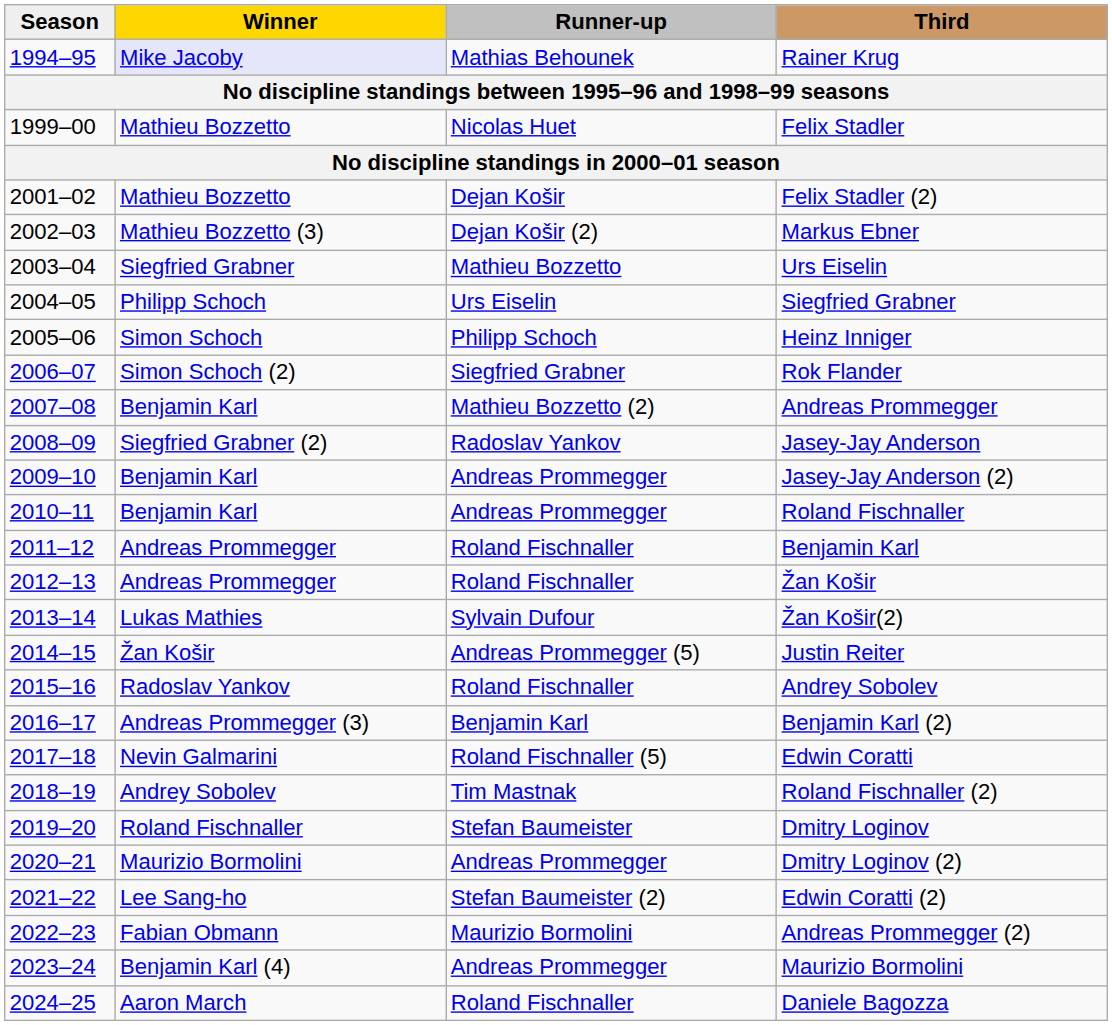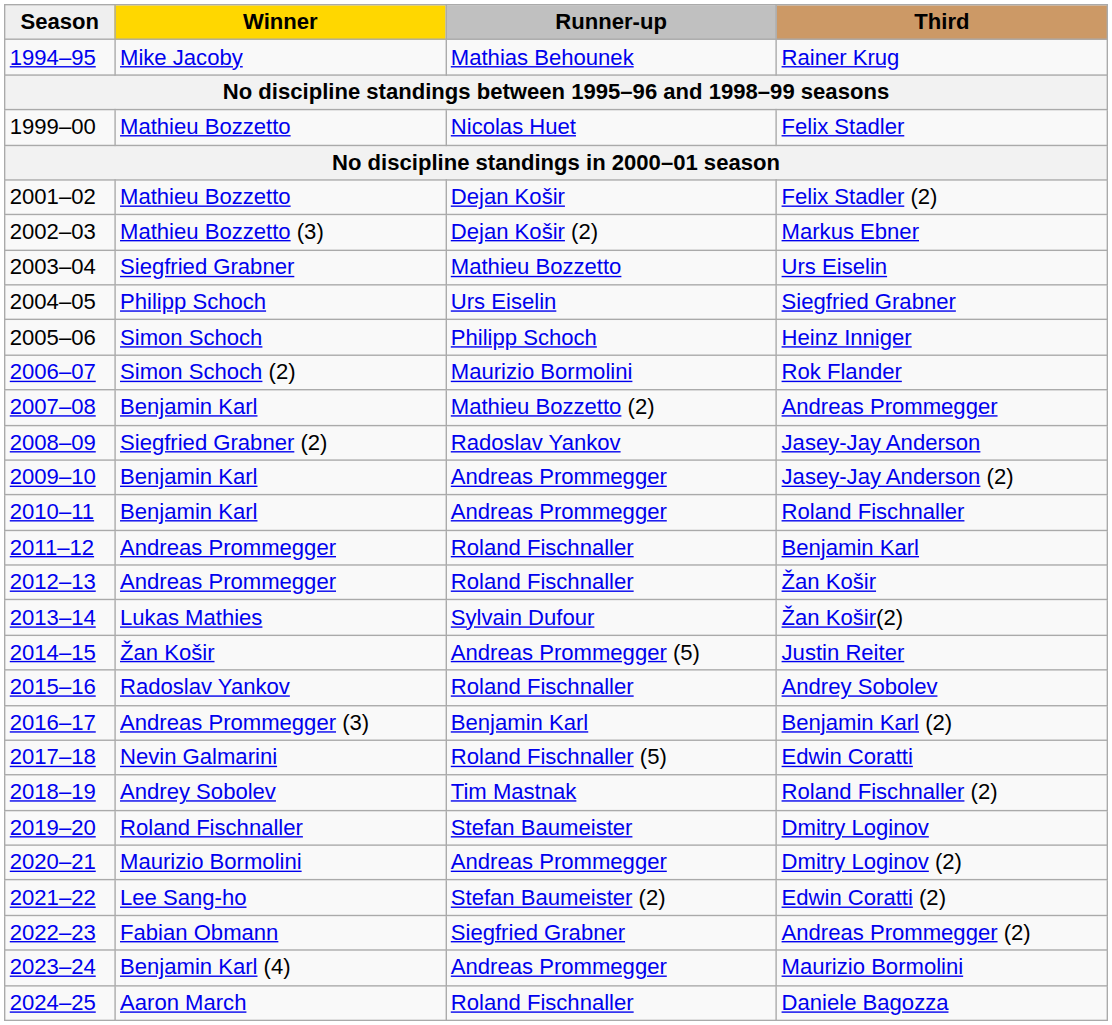(181, 57) lavender background -> (181, 57) no background
(538, 372) Siegfried Grabner -> (542, 372) Maurizio Bormolini
(542, 932) Maurizio Bormolini -> (538, 932) Siegfried Grabner
